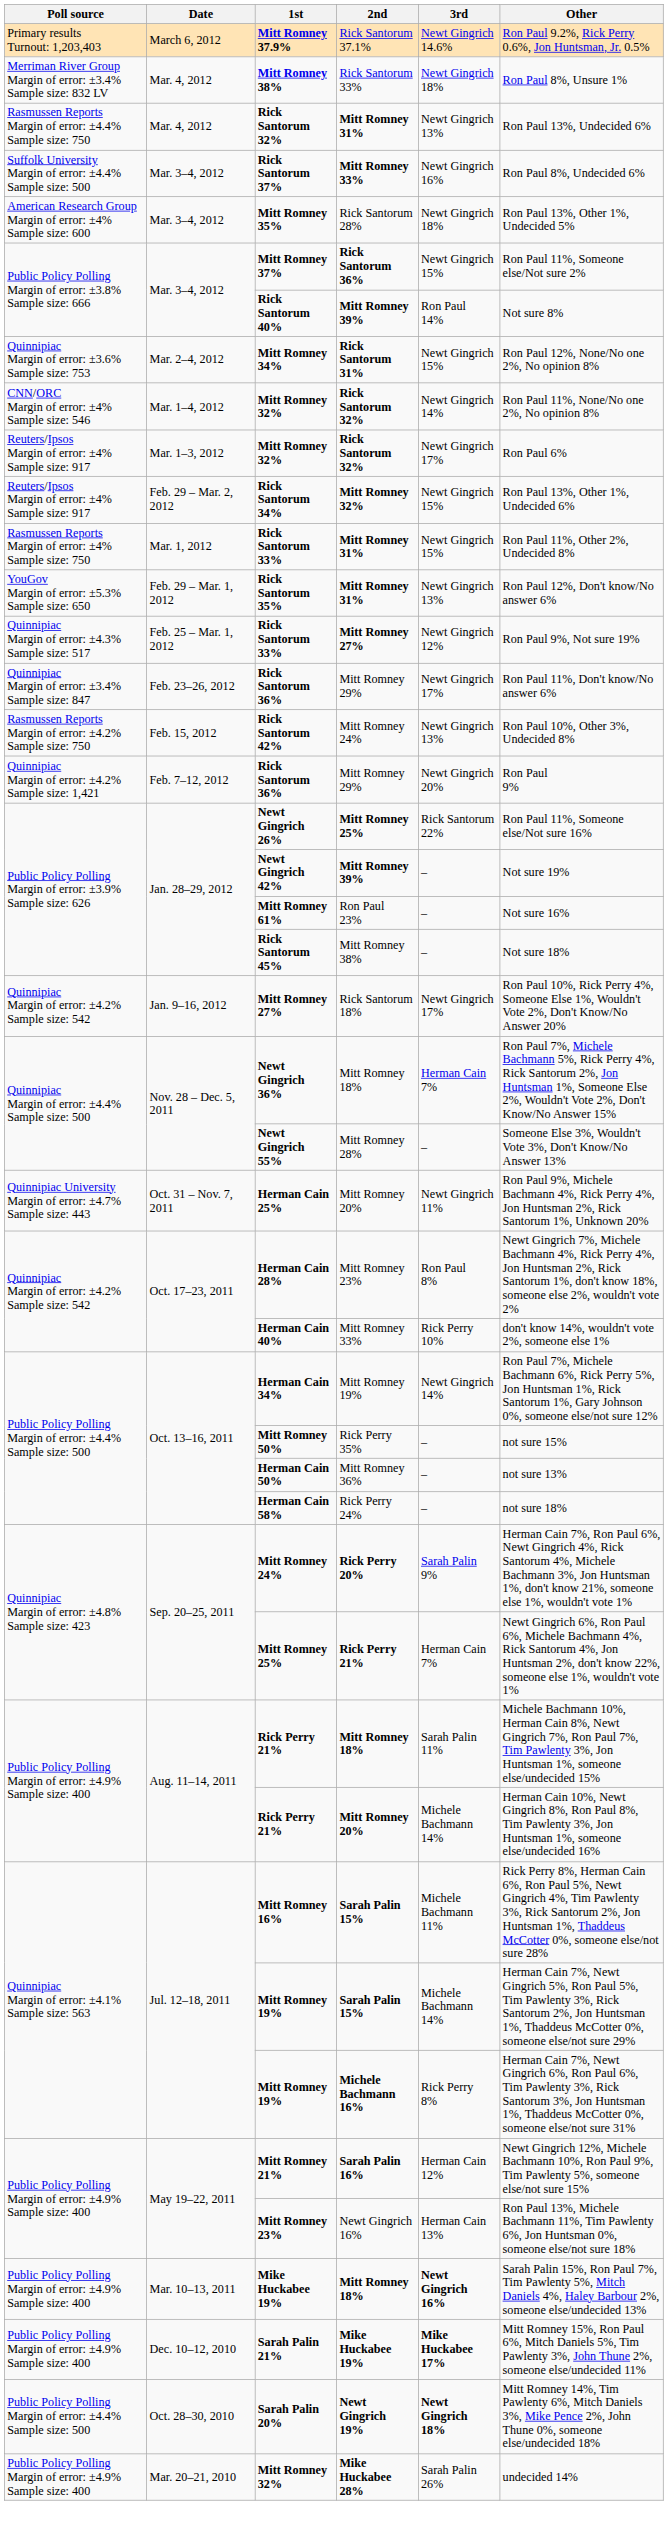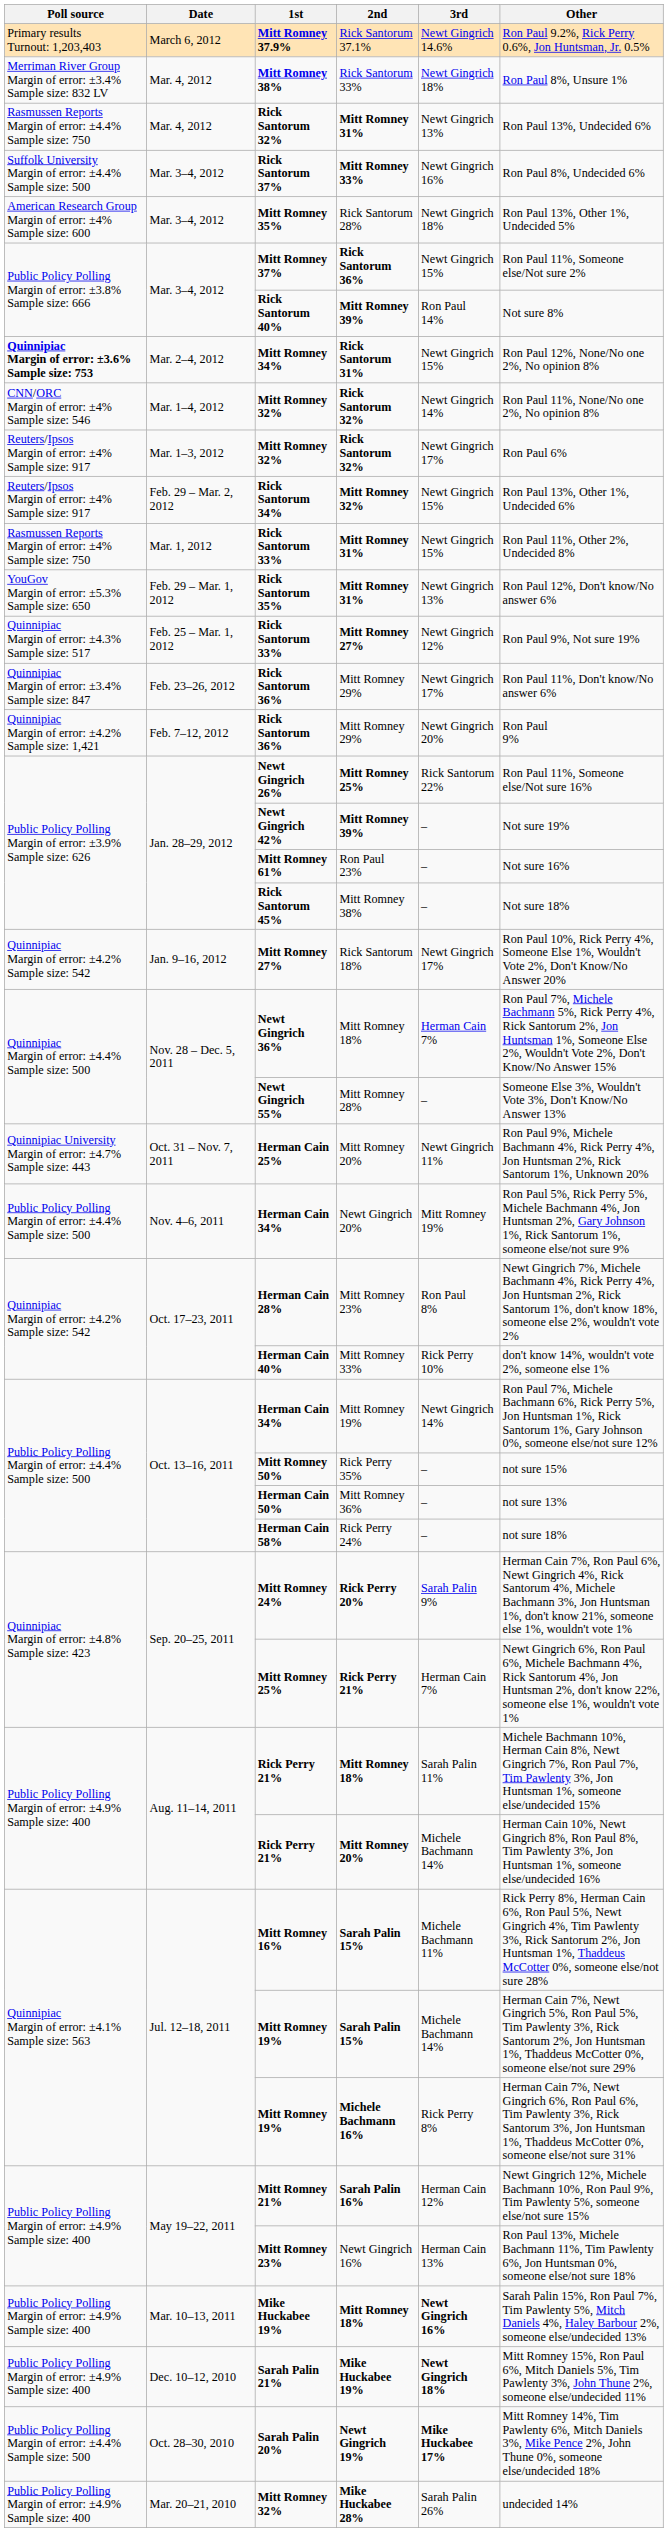(64, 359) normal -> (69, 359) bold
- row: (284, 733)
+ row: (293, 1221)
(447, 2349) Mike Huckabee 17% -> (444, 2376) Newt Gingrich 18%
(444, 2416) Newt Gingrich 18% -> (447, 2443) Mike Huckabee 17%
